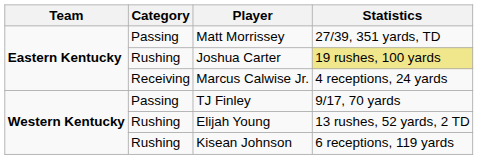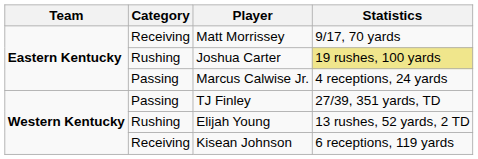(155, 36) Passing -> (161, 36) Receiving
(378, 36) 27/39, 351 yards, TD -> (358, 36) 9/17, 70 yards
(161, 79) Receiving -> (155, 79) Passing
(358, 100) 9/17, 70 yards -> (378, 100) 27/39, 351 yards, TD
(156, 143) Rushing -> (161, 143) Receiving
